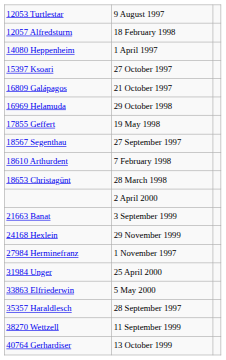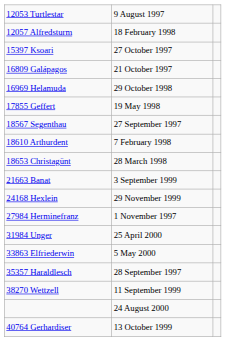- row: (136, 51)
- row: (136, 198)
+ row: (141, 308)
